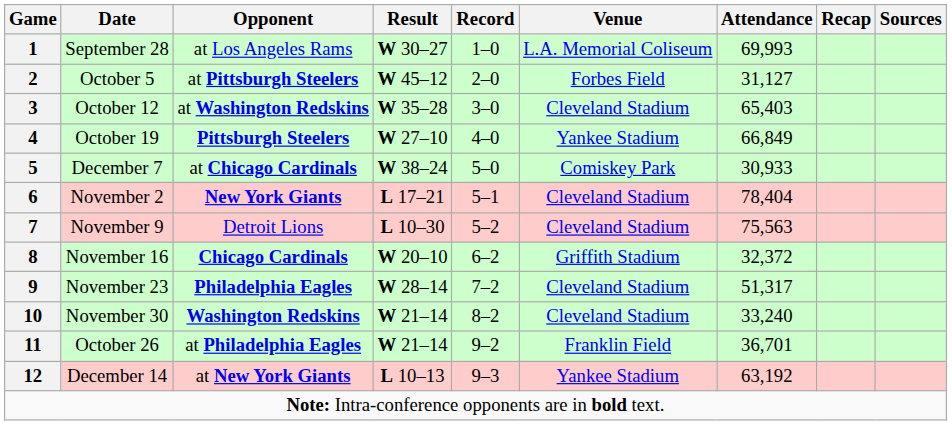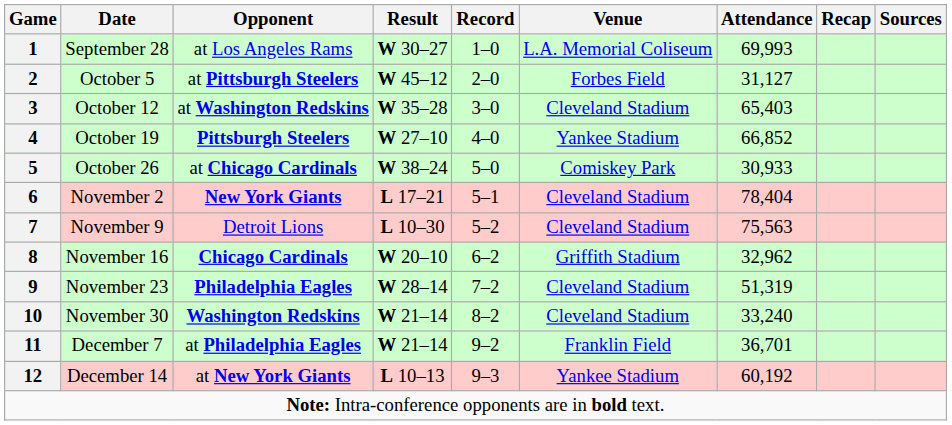(767, 138) 66,849 -> (767, 138) 66,852
(117, 167) December 7 -> (117, 167) October 26
(767, 256) 32,372 -> (767, 256) 32,962
(767, 286) 51,317 -> (767, 286) 51,319
(117, 345) October 26 -> (117, 345) December 7
(767, 375) 63,192 -> (767, 375) 60,192
